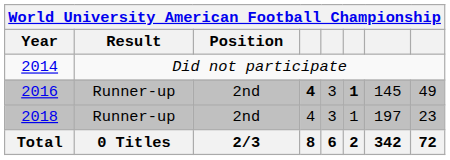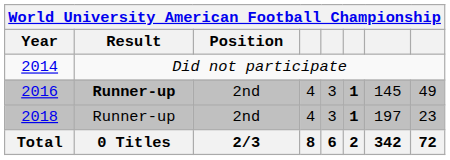(134, 92) normal -> (134, 92) bold
(310, 92) bold -> (310, 92) normal
(354, 117) normal -> (354, 117) bold
